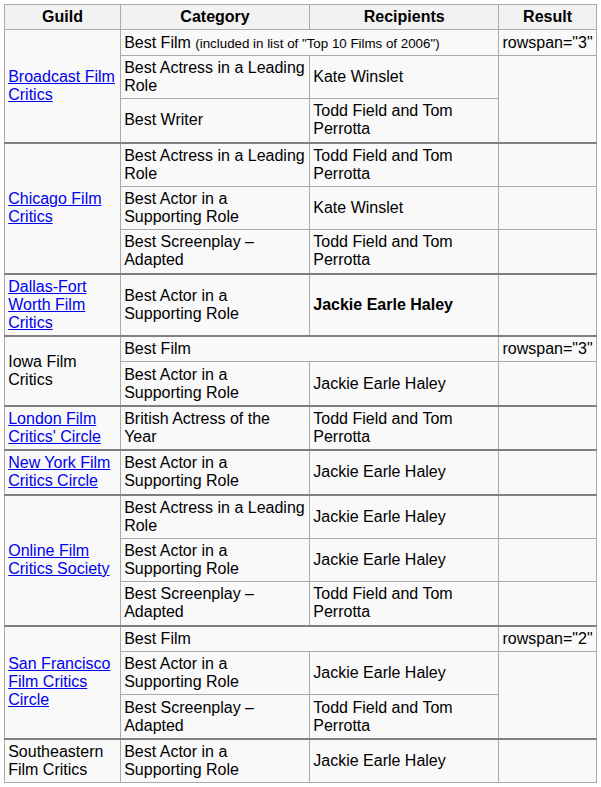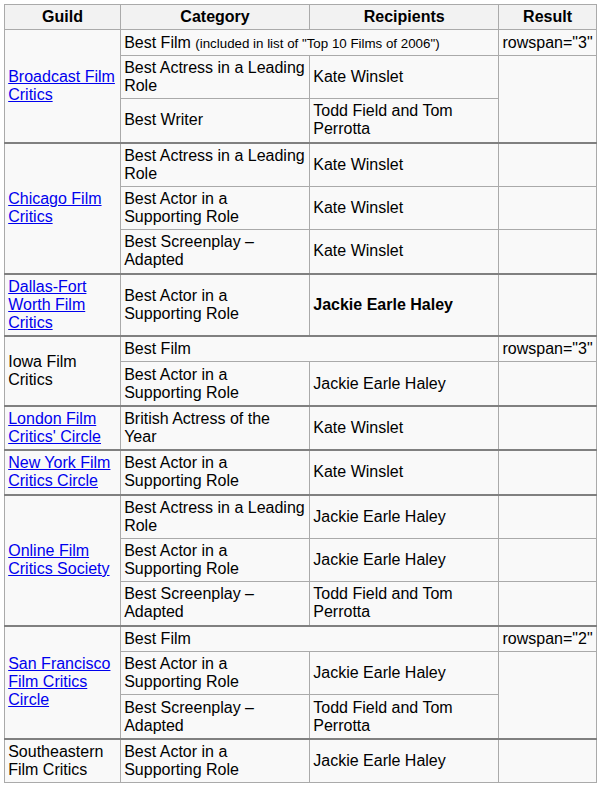(383, 164) Todd Field and Tom Perrotta -> (358, 164) Kate Winslet
(383, 251) Todd Field and Tom Perrotta -> (358, 251) Kate Winslet
(383, 427) Todd Field and Tom Perrotta -> (358, 427) Kate Winslet
(380, 472) Jackie Earle Haley -> (358, 472) Kate Winslet
